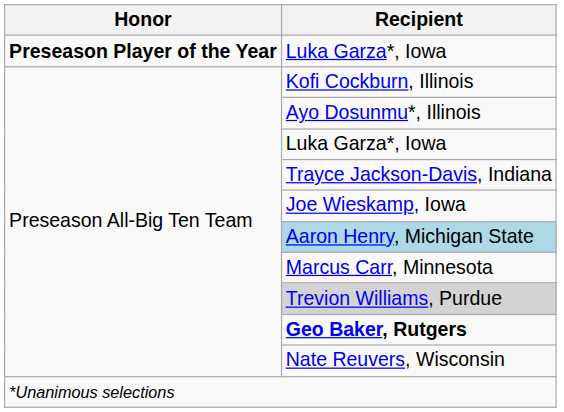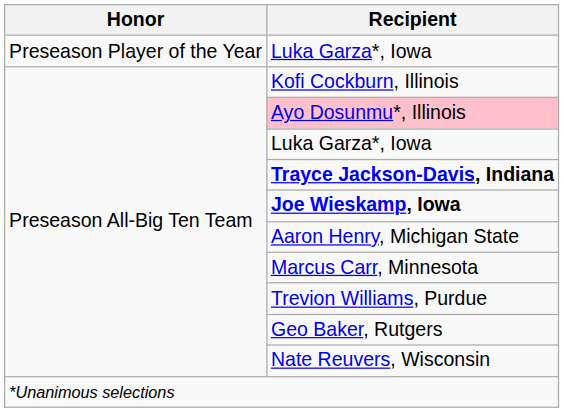(143, 50) bold -> (136, 50) normal
(383, 112) no background -> (368, 112) pink background
(419, 174) normal -> (413, 174) bold
(376, 205) normal -> (366, 205) bold
(410, 236) lightblue background -> (395, 236) no background
(394, 298) lightgrey background -> (379, 298) no background
(376, 329) bold -> (357, 329) normal
